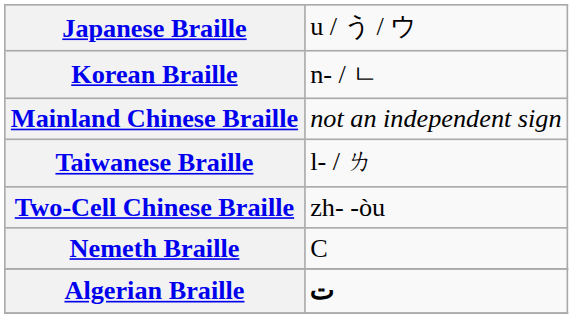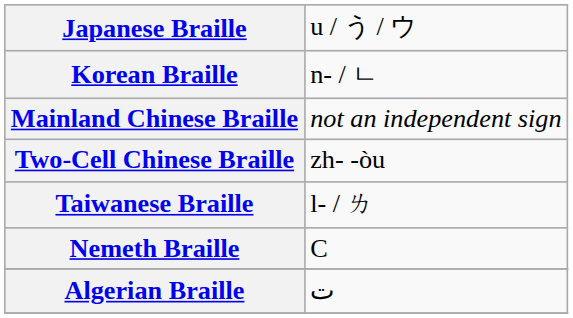rows swapped: (154, 162) <-> (154, 206)
(326, 291) bold -> (326, 291) normal
